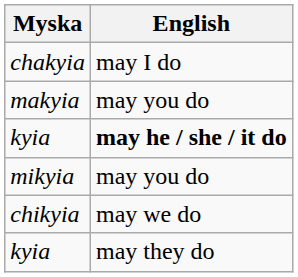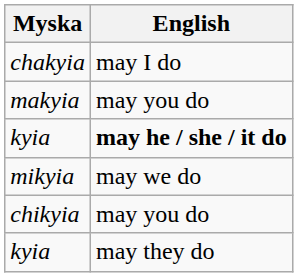(153, 175) may you do -> (149, 175) may we do
(149, 213) may we do -> (153, 213) may you do
